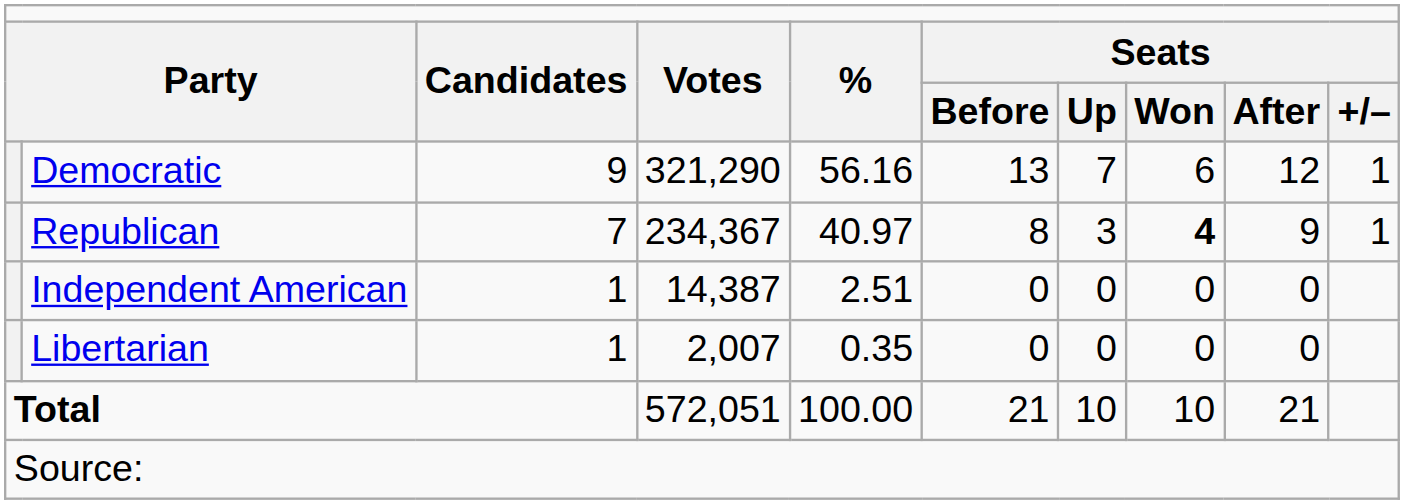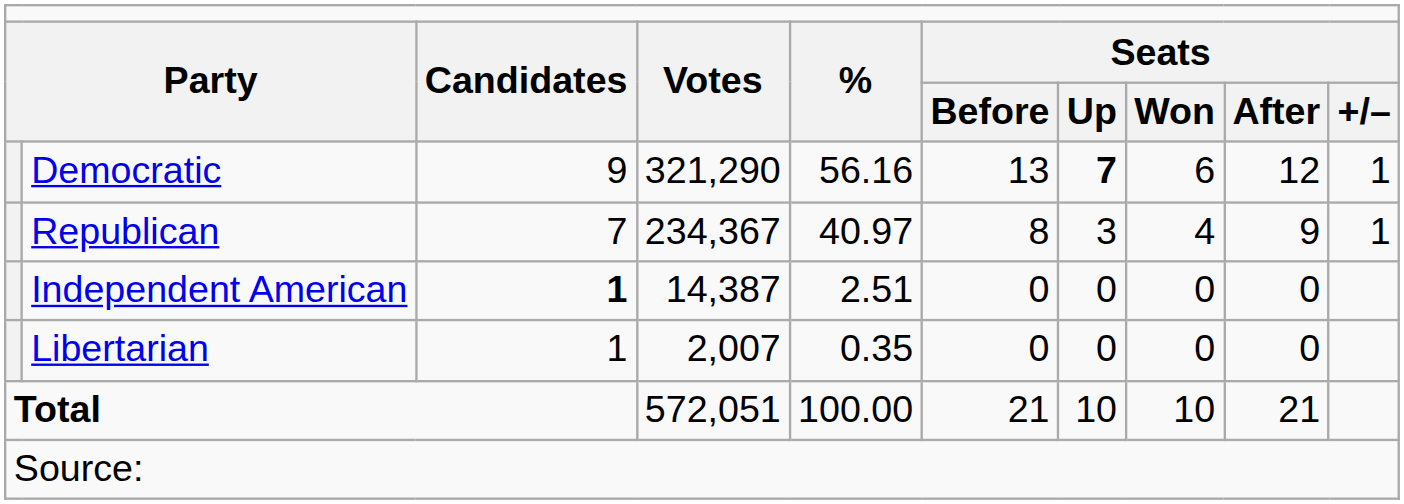(1107, 170) normal -> (1107, 170) bold
(1205, 230) bold -> (1205, 230) normal
(617, 290) normal -> (617, 290) bold
